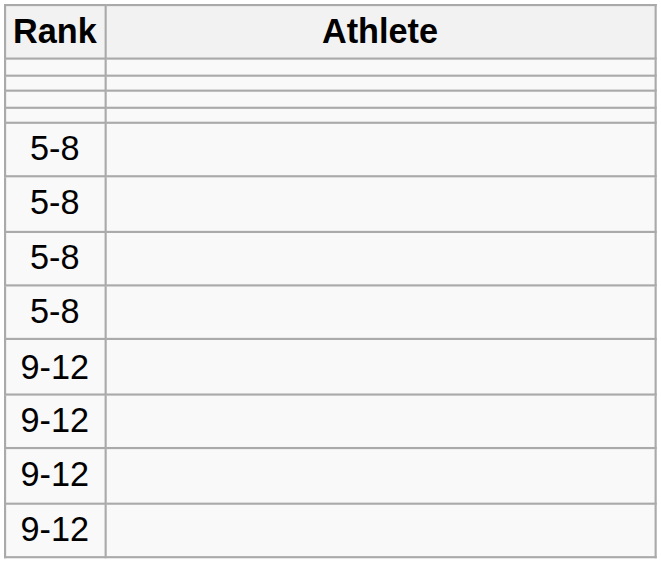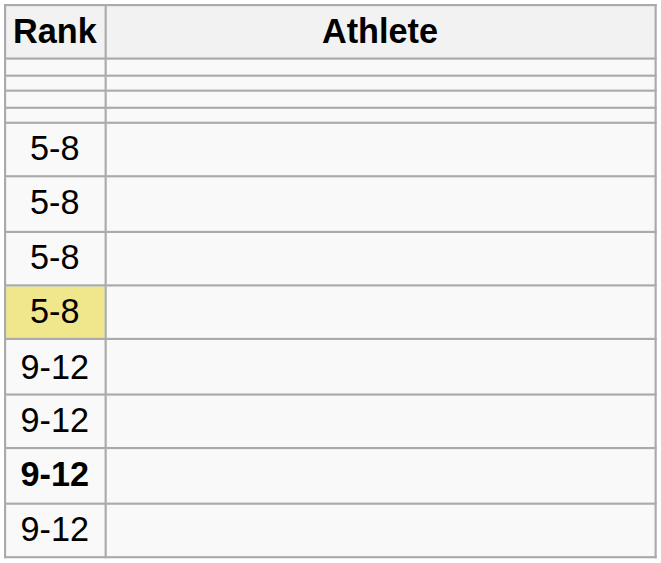(55, 311) no background -> (55, 311) khaki background
(55, 474) normal -> (55, 474) bold
